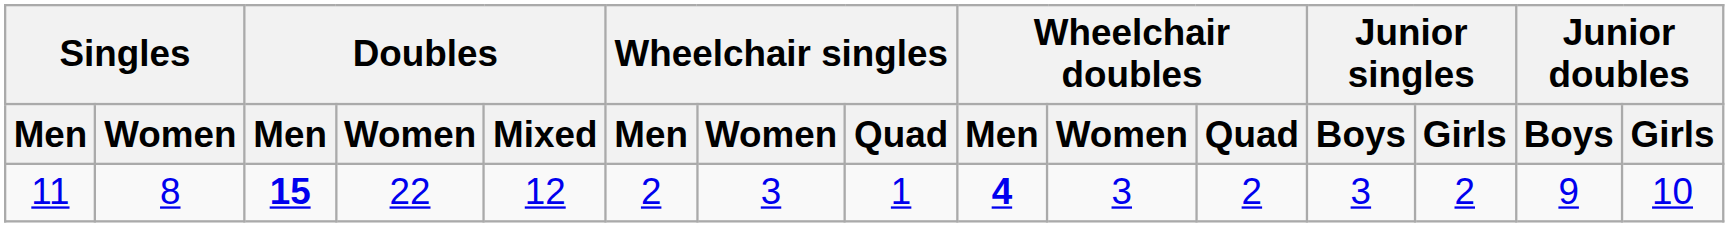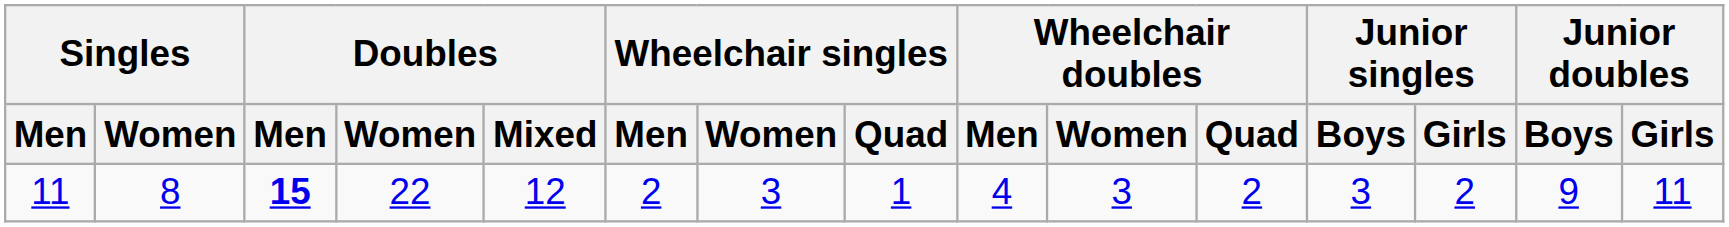(1002, 191) bold -> (1002, 191) normal
(1673, 191) 10 -> (1673, 191) 11
